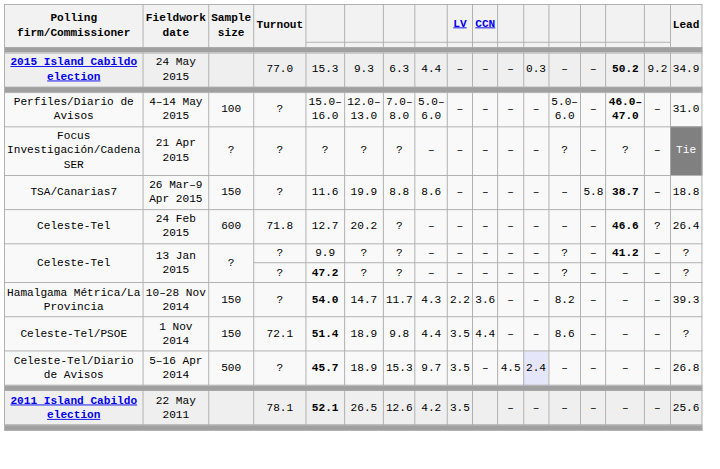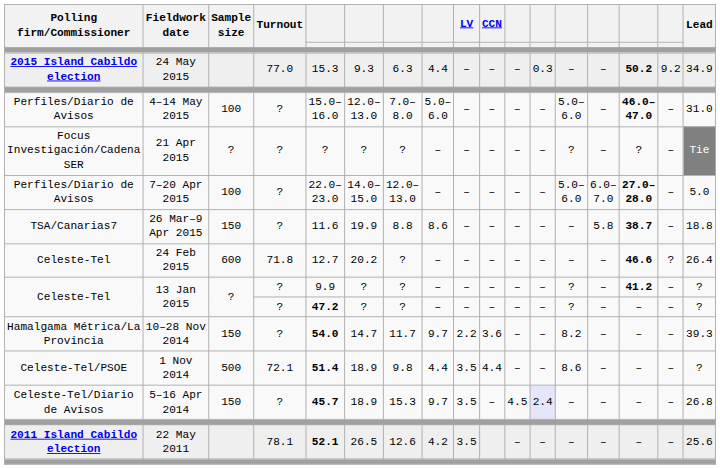+ row: (74, 193)
(431, 300) 4.3 -> (438, 334) 9.7
(231, 334) 150 -> (231, 369) 500
(231, 369) 500 -> (231, 403) 150
